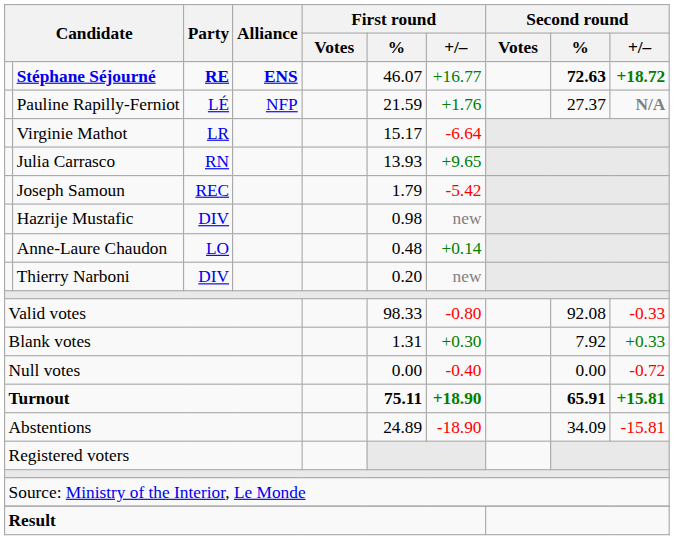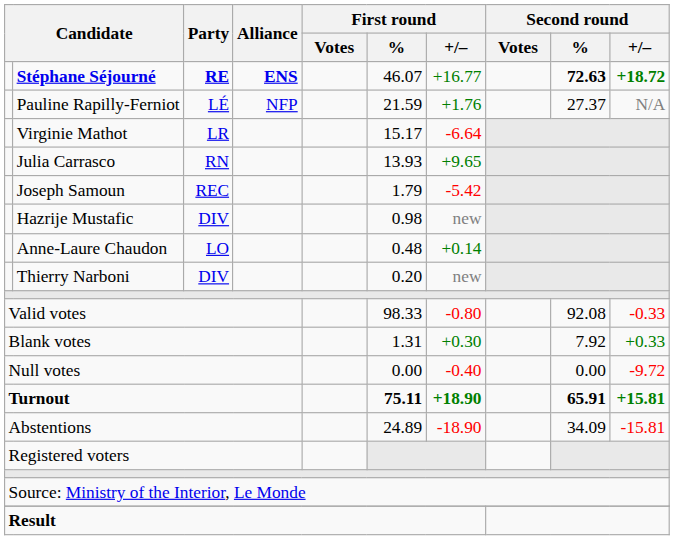(650, 104) bold -> (650, 104) normal
(647, 369) -0.72 -> (647, 369) -9.72
